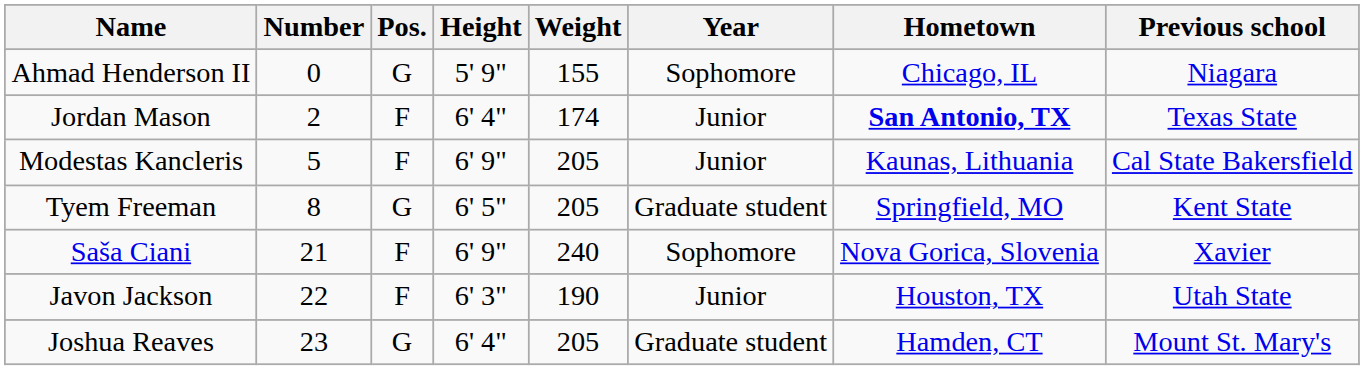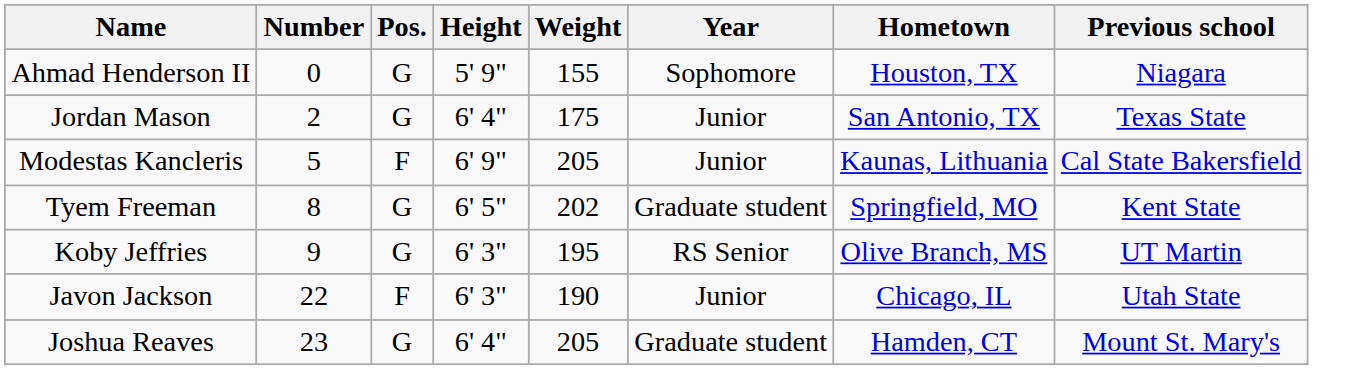(969, 71) Chicago, IL -> (944, 71) Houston, TX
(402, 116) F -> (402, 116) G
(578, 116) 174 -> (578, 116) 175
(969, 116) bold -> (944, 116) normal
(578, 206) 205 -> (578, 206) 202
+ row: (131, 251)
- row: (131, 251)
(969, 296) Houston, TX -> (944, 296) Chicago, IL
